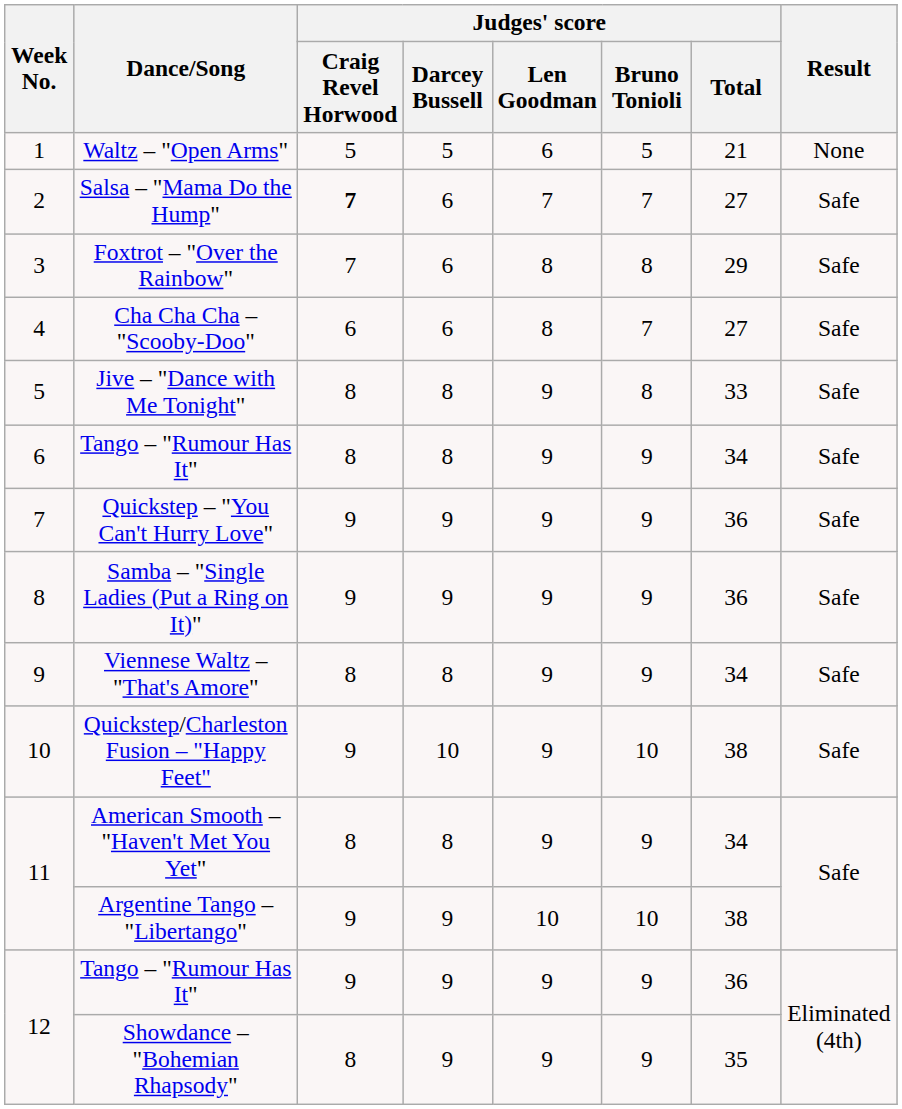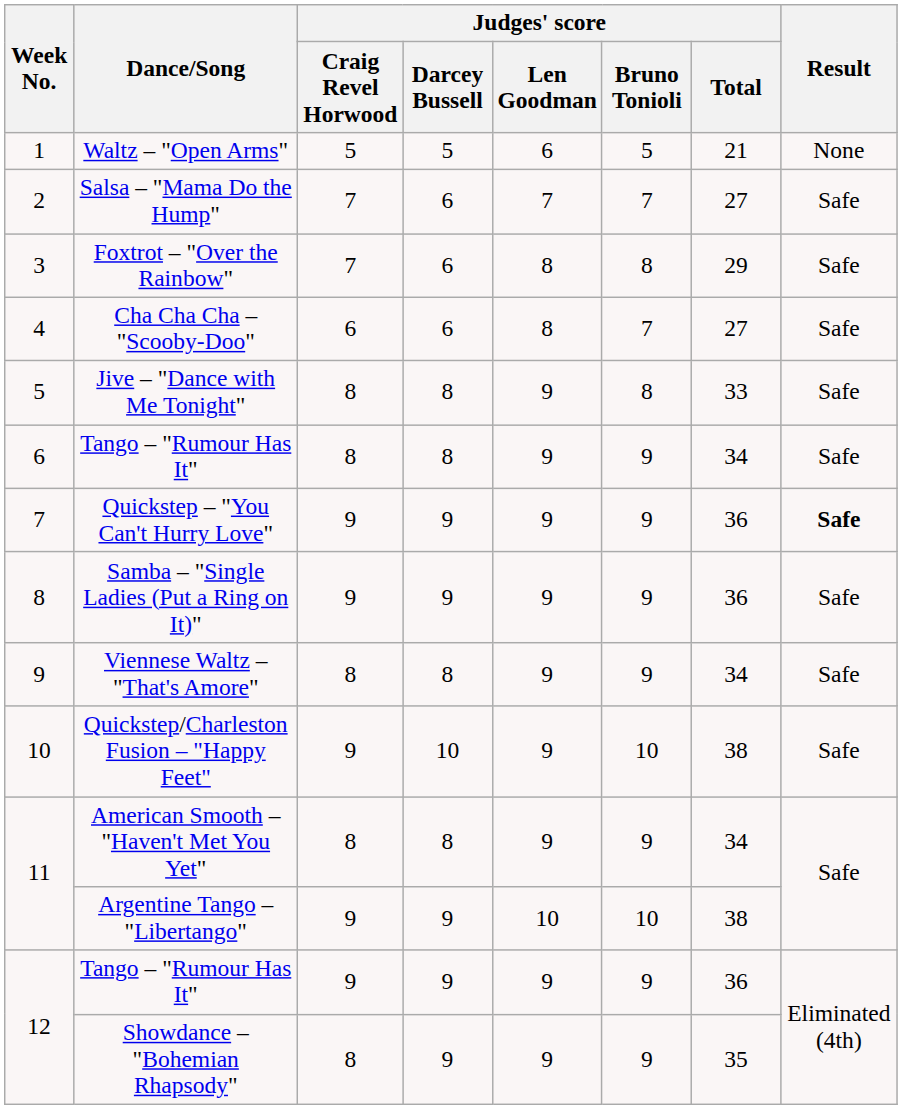(350, 201) bold -> (350, 201) normal
(839, 520) normal -> (839, 520) bold
